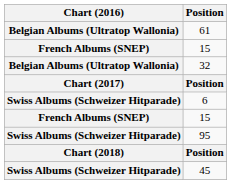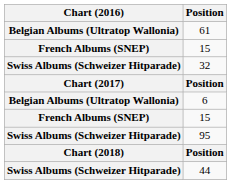(94, 65) Belgian Albums (Ultratop Wallonia) -> (94, 65) Swiss Albums (Schweizer Hitparade)
(94, 100) Swiss Albums (Schweizer Hitparade) -> (94, 100) Belgian Albums (Ultratop Wallonia)
(205, 170) 45 -> (205, 170) 44
